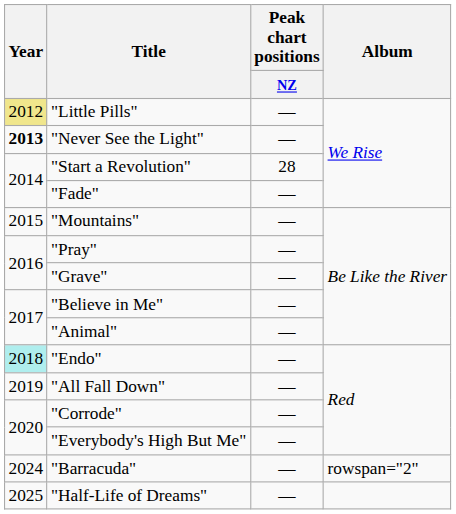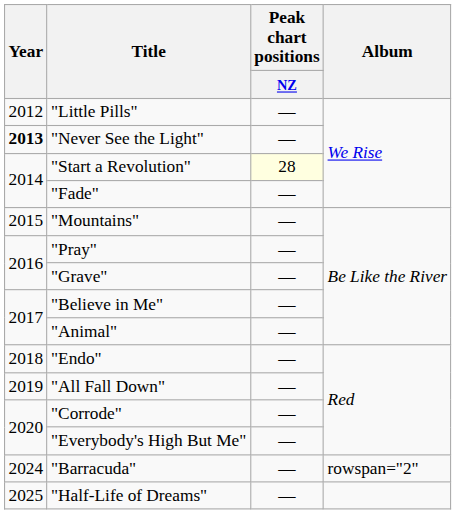(26, 111) khaki background -> (26, 111) no background
(287, 166) no background -> (287, 166) lightyellow background
(26, 358) paleturquoise background -> (26, 358) no background
